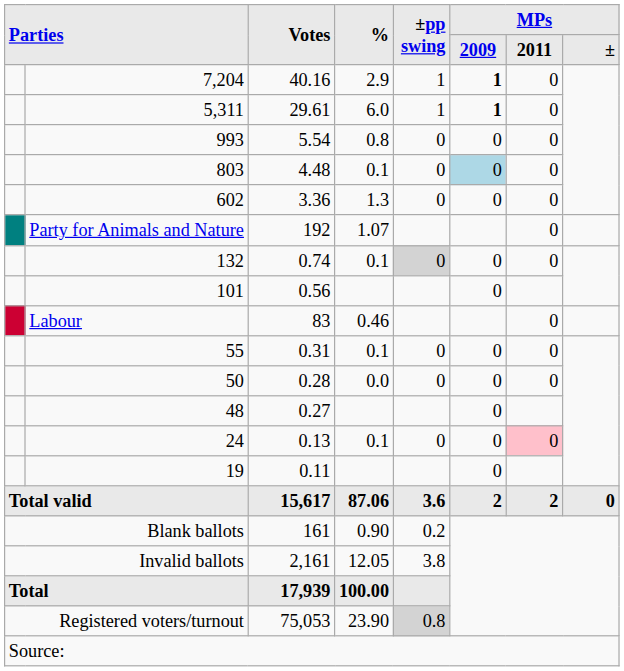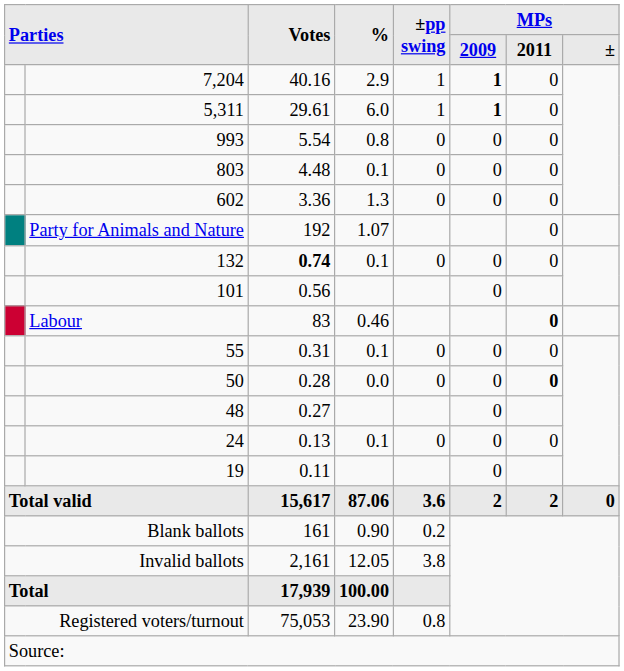(497, 170) lightblue background -> (497, 170) no background
(314, 260) normal -> (314, 260) bold
(441, 260) lightgrey background -> (441, 260) no background
(554, 320) normal -> (554, 320) bold
(554, 380) normal -> (554, 380) bold
(554, 440) pink background -> (554, 440) no background
(434, 621) lightgrey background -> (434, 621) no background
